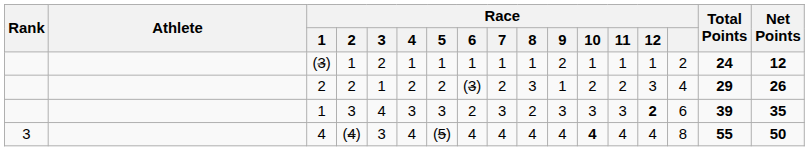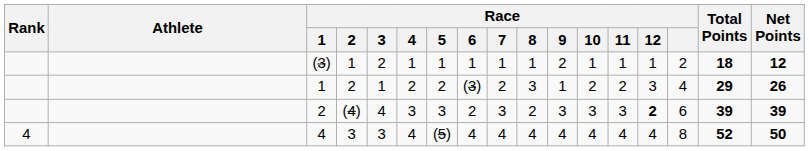(725, 63) 24 -> (725, 63) 18
(322, 87) 2 -> (322, 87) 1
(322, 110) 1 -> (322, 110) 2
(352, 110) 3 -> (352, 110) (4)
(778, 110) 35 -> (778, 110) 39
(26, 134) 3 -> (26, 134) 4
(352, 134) (4) -> (352, 134) 3
(593, 134) bold -> (593, 134) normal
(725, 134) 55 -> (725, 134) 52
